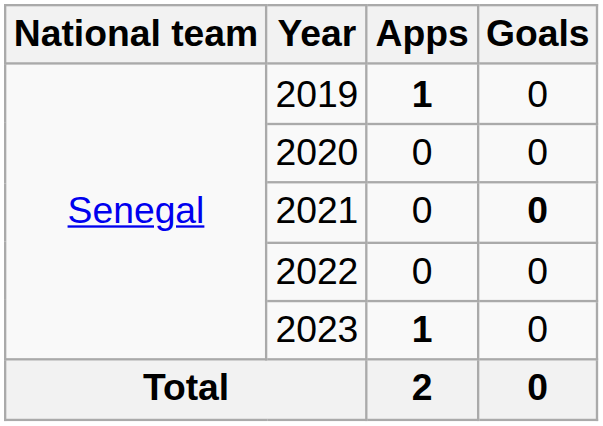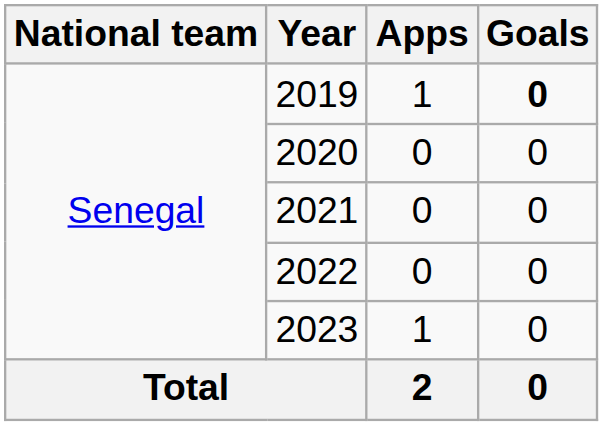(422, 93) bold -> (422, 93) normal
(538, 93) normal -> (538, 93) bold
(538, 211) bold -> (538, 211) normal
(422, 329) bold -> (422, 329) normal
